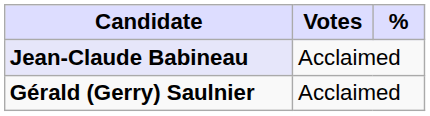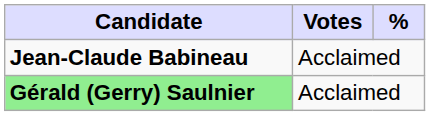(129, 57) lavender background -> (129, 57) no background
(132, 92) no background -> (132, 92) lightgreen background
